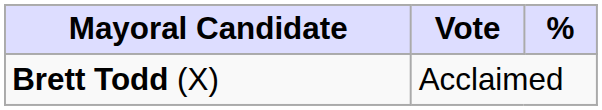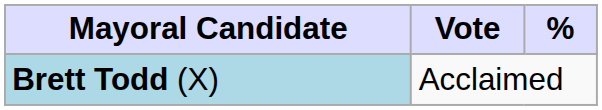(116, 79) no background -> (116, 79) lightblue background
